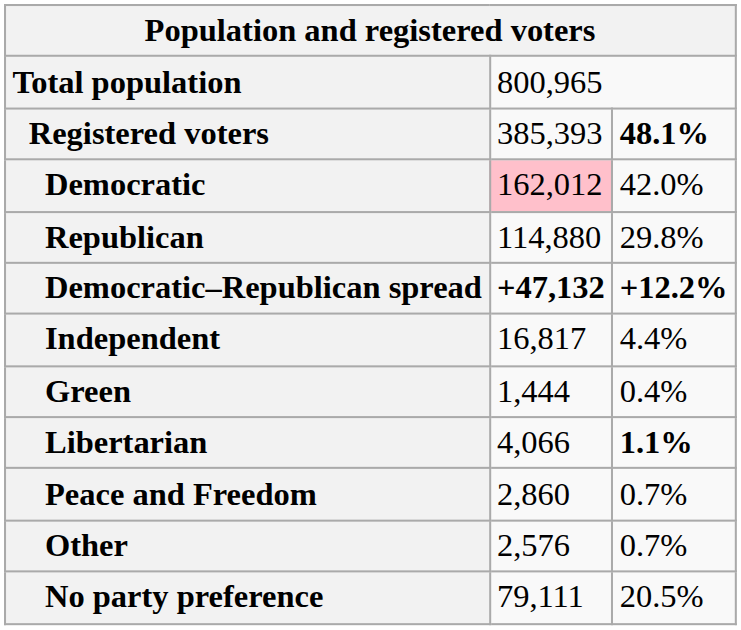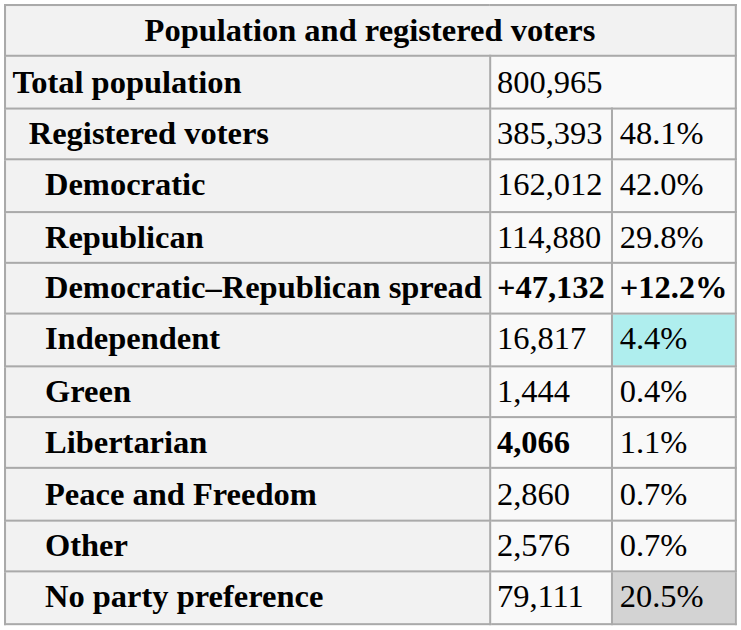(664, 133) bold -> (662, 133) normal
(550, 184) pink background -> (550, 184) no background
(654, 339) no background -> (654, 339) paleturquoise background
(533, 442) normal -> (533, 442) bold
(656, 442) bold -> (654, 442) normal
(662, 596) no background -> (662, 596) lightgrey background
